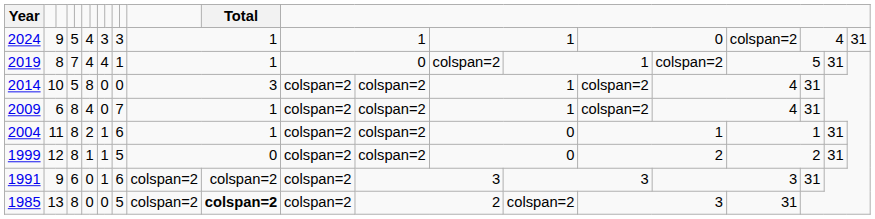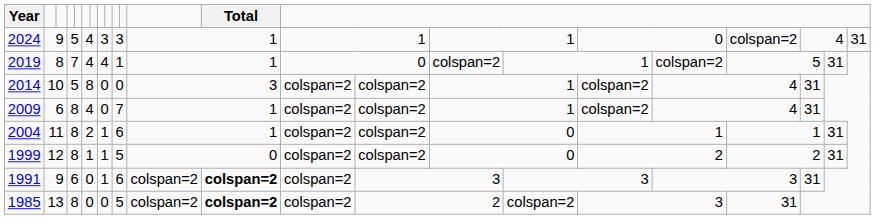(243, 179) normal -> (241, 179) bold
